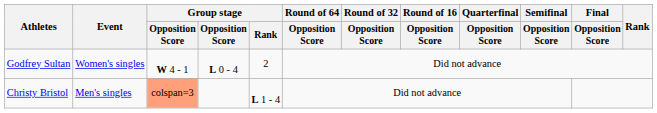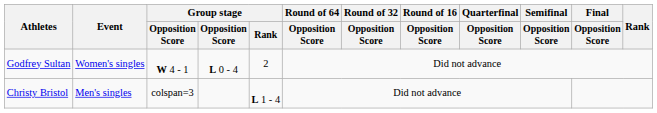(172, 93) lightsalmon background -> (172, 93) no background
